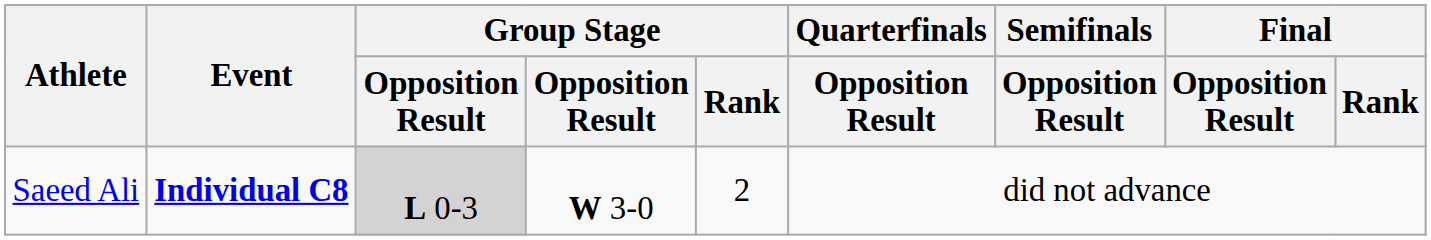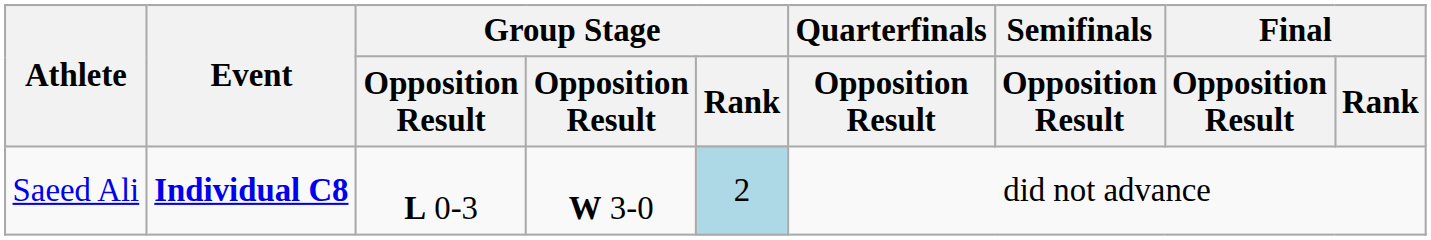(441, 208) lightgrey background -> (441, 208) no background
(742, 189) no background -> (742, 189) lightblue background
